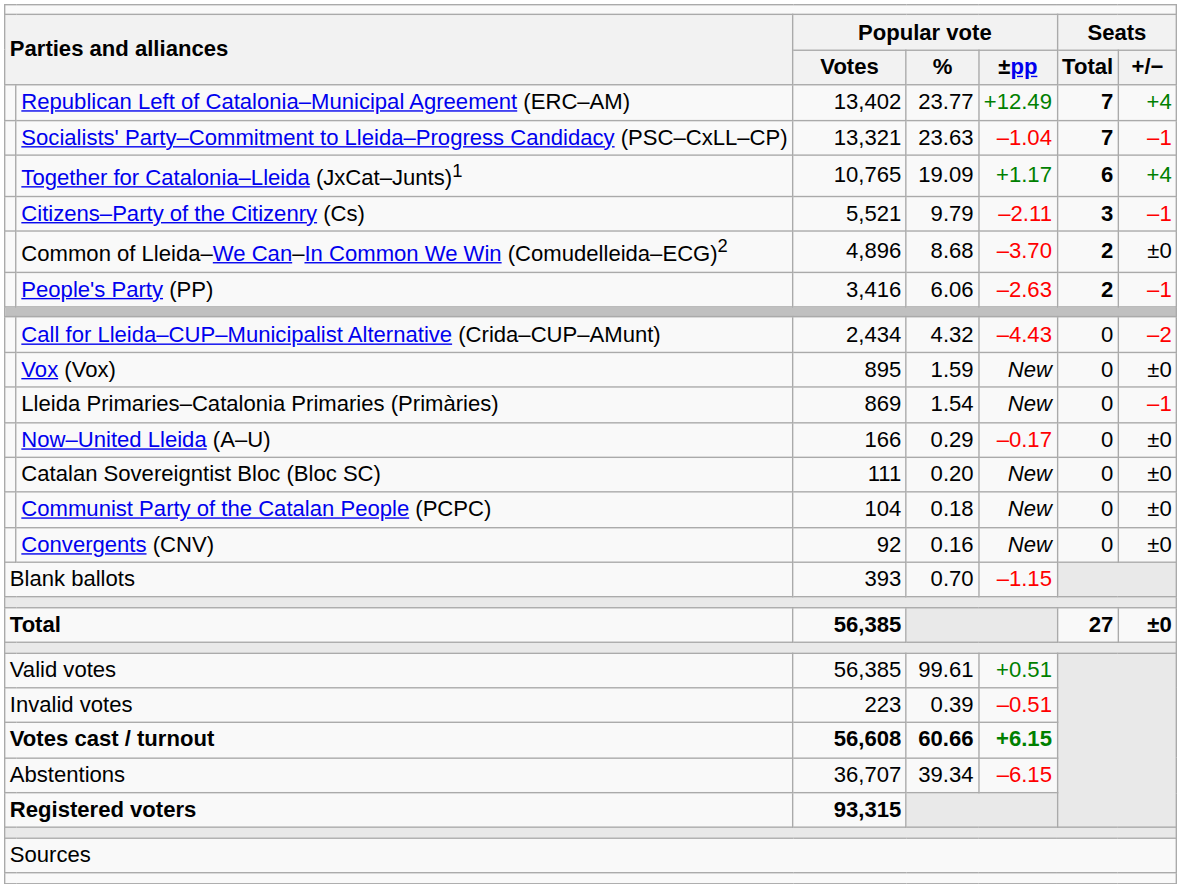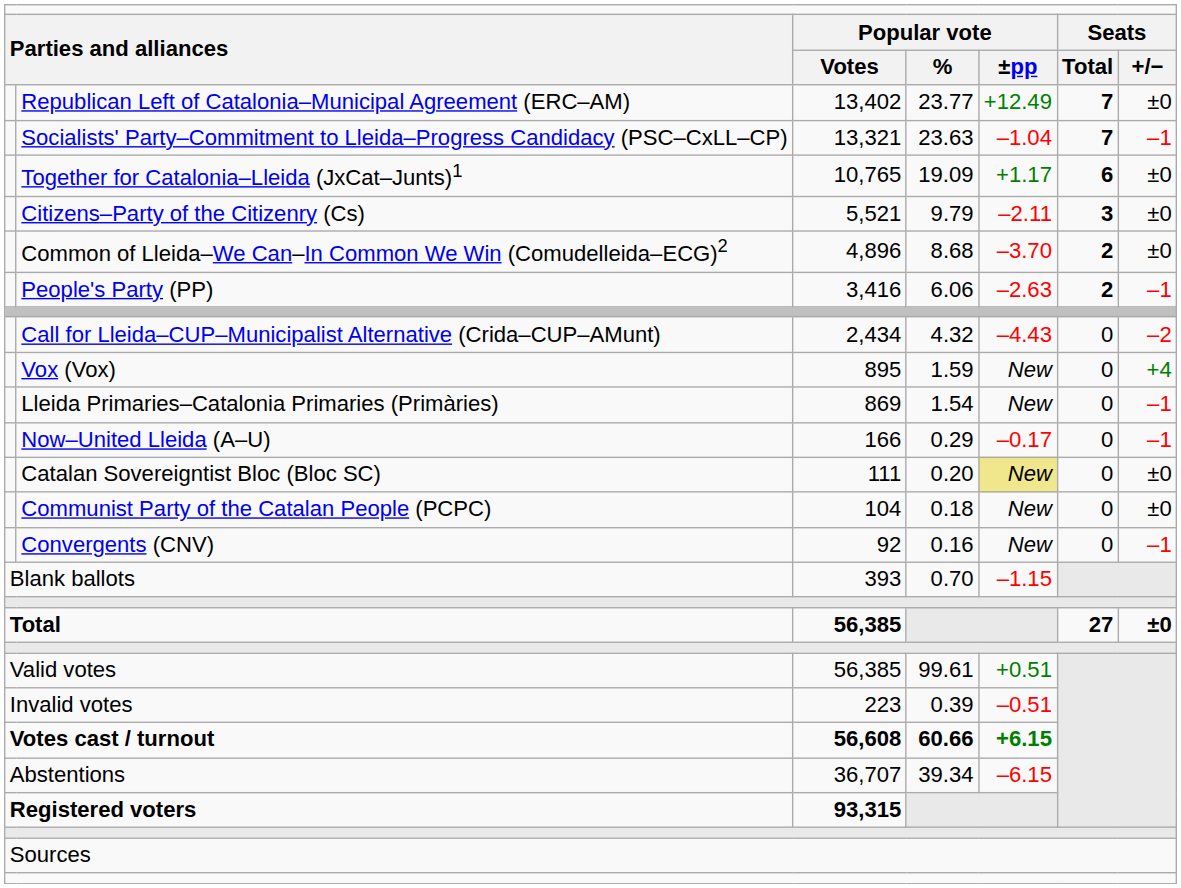(1159, 102) +4 -> (1159, 102) ±0
(1159, 175) +4 -> (1159, 175) ±0
(1159, 213) –1 -> (1159, 213) ±0
(1159, 369) ±0 -> (1159, 369) +4
(1159, 439) ±0 -> (1159, 439) –1
(1030, 474) no background -> (1030, 474) khaki background
(1159, 544) ±0 -> (1159, 544) –1
